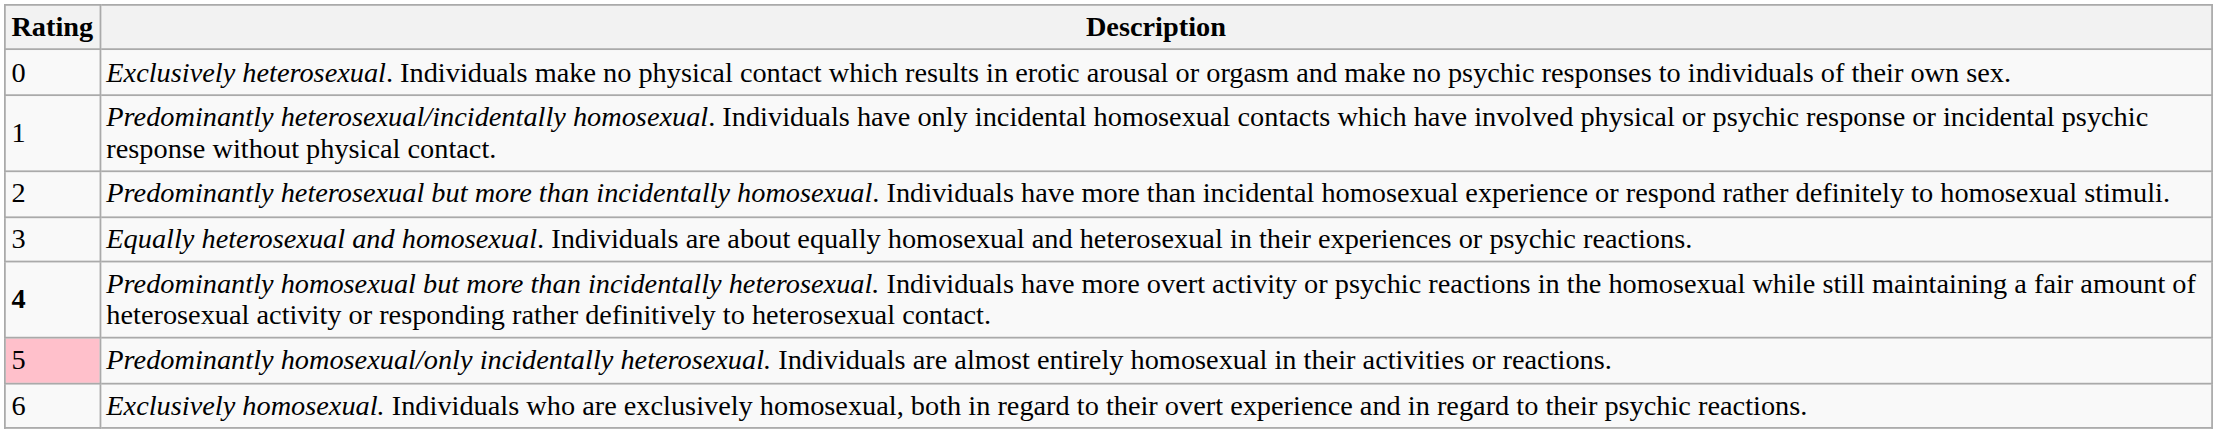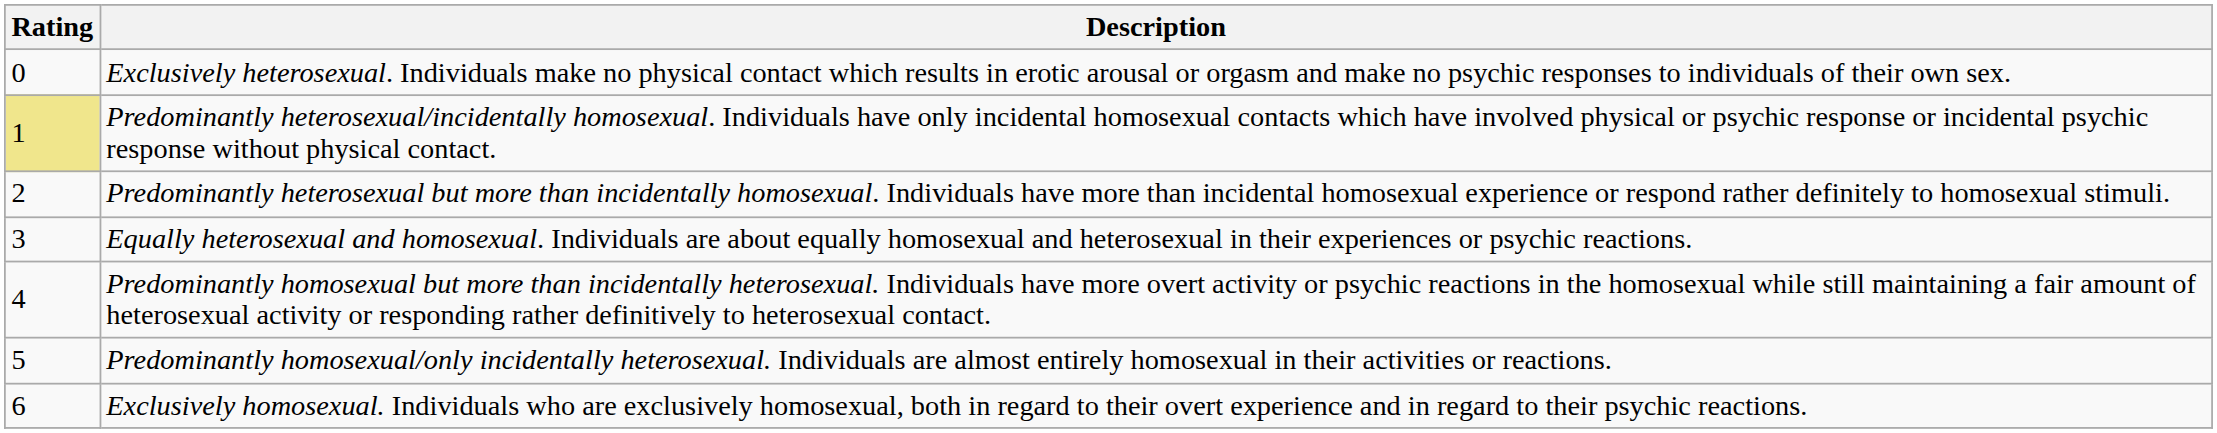(18, 132) no background -> (18, 132) khaki background
(18, 299) bold -> (18, 299) normal
(18, 360) pink background -> (18, 360) no background
